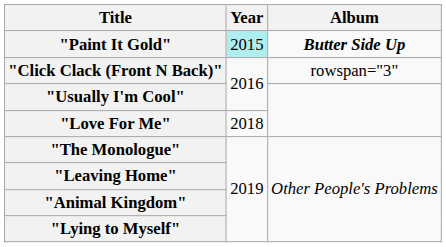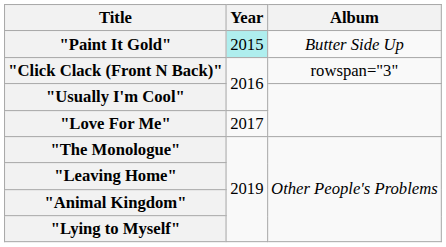(354, 44) bold -> (354, 44) normal
(247, 123) 2018 -> (247, 123) 2017
